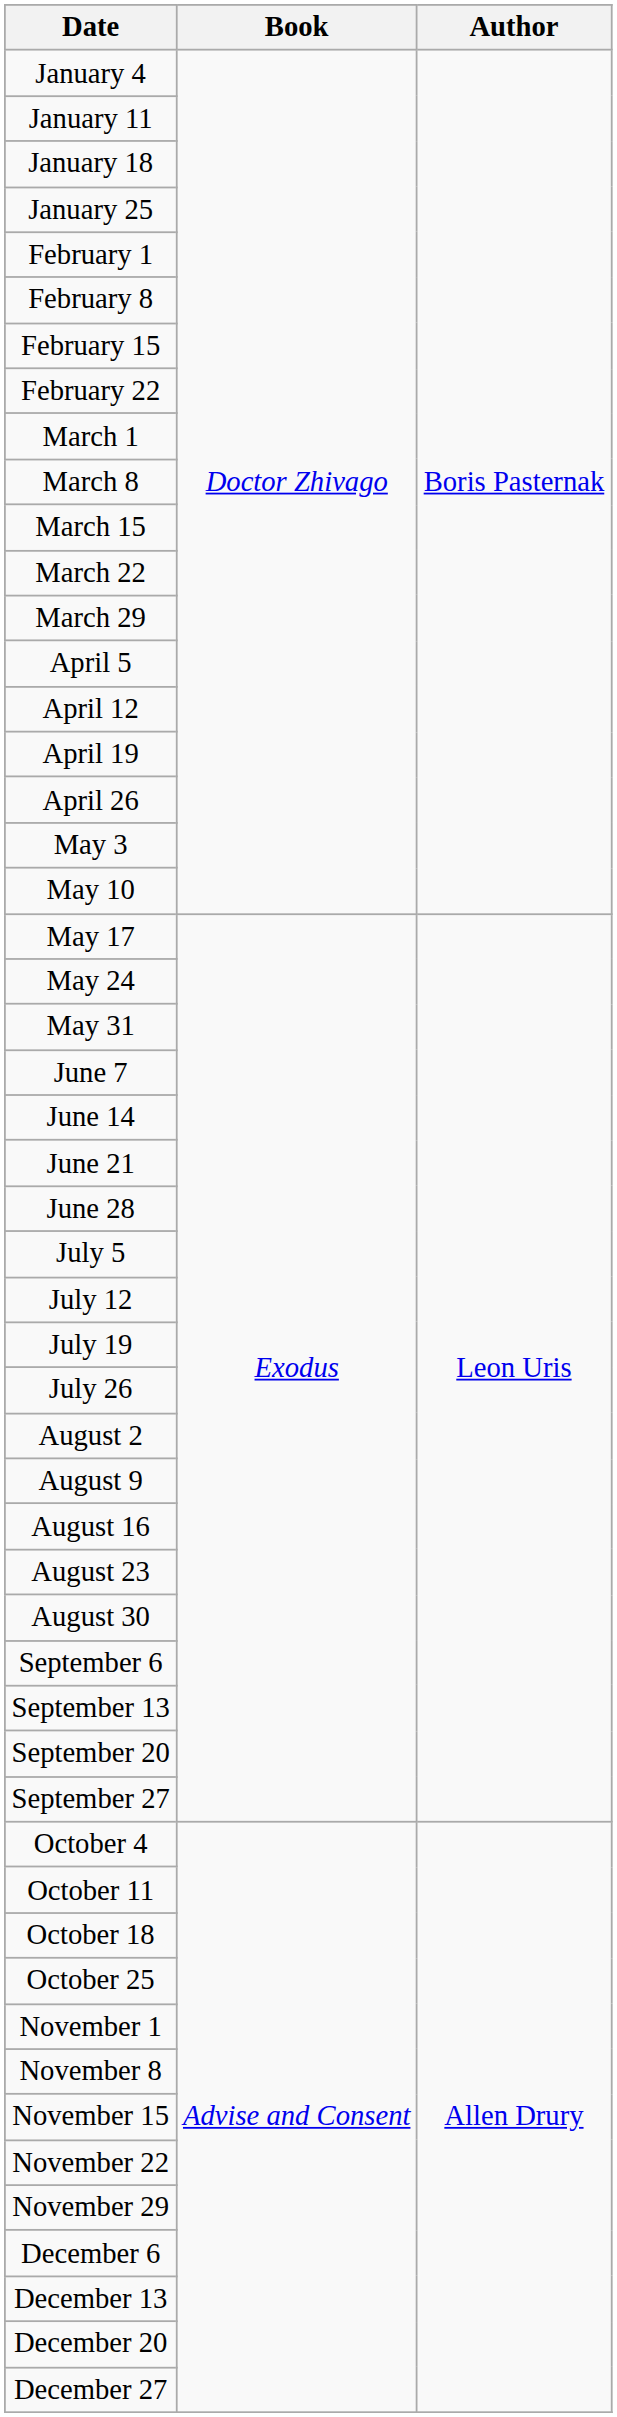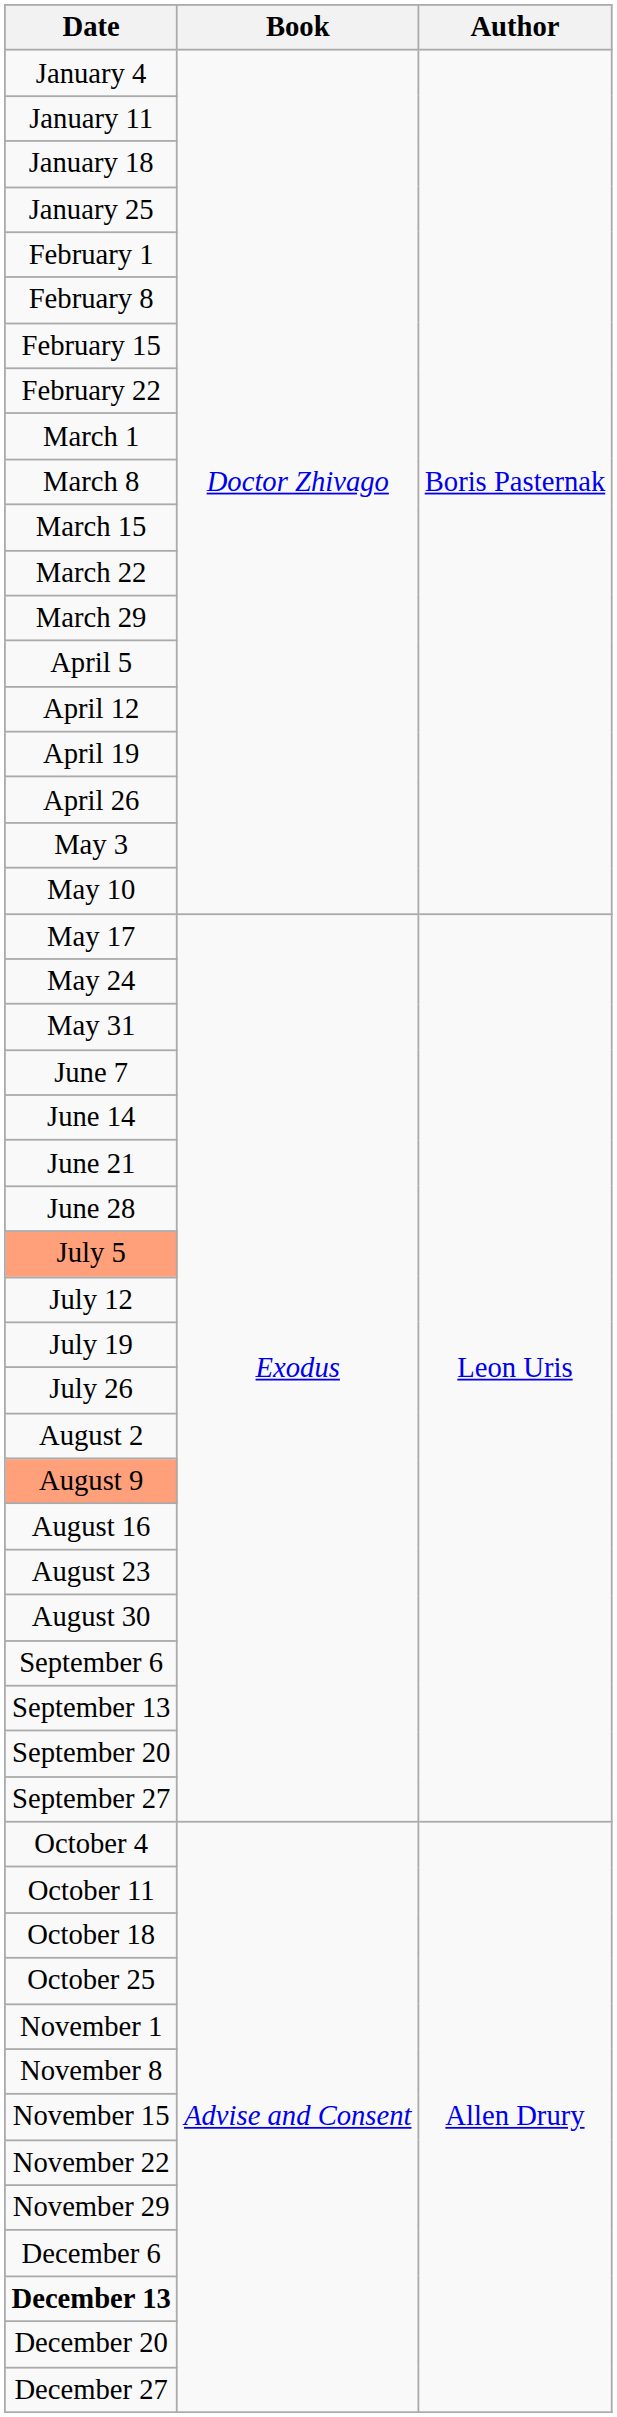(91, 1253) no background -> (91, 1253) lightsalmon background
(91, 1480) no background -> (91, 1480) lightsalmon background
(91, 2298) normal -> (91, 2298) bold
